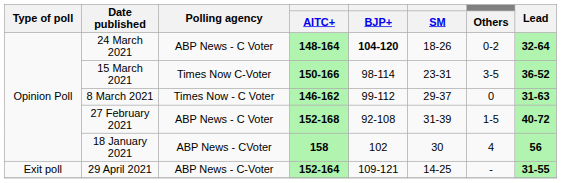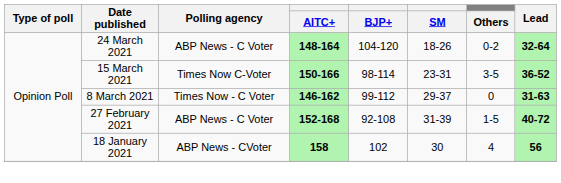(378, 46) bold -> (378, 46) normal
- row: (120, 170)
